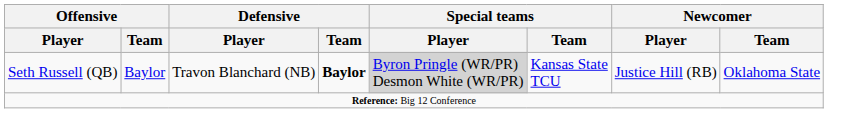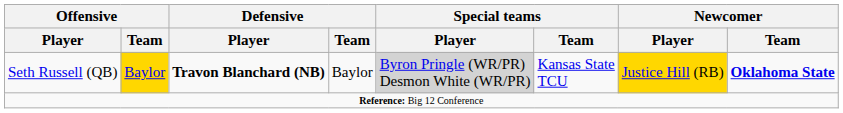(145, 72) no background -> (145, 72) gold background
(244, 72) normal -> (249, 72) bold
(344, 72) bold -> (352, 72) normal
(666, 72) no background -> (673, 72) gold background
(772, 72) normal -> (783, 72) bold
